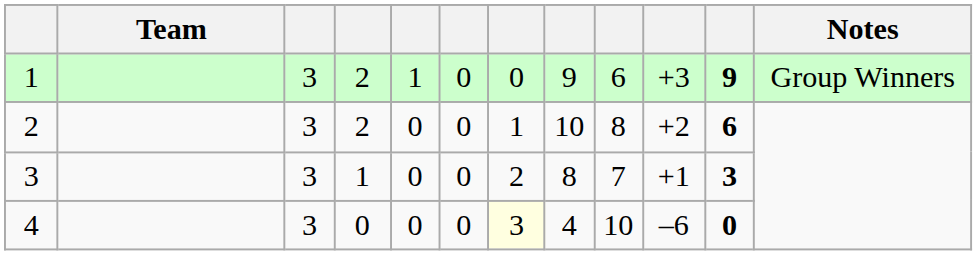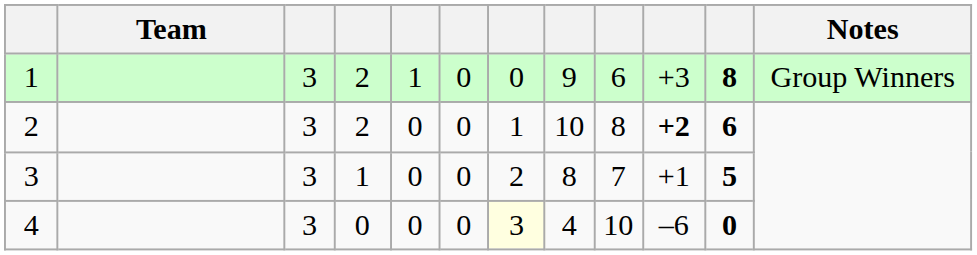(729, 77) 9 -> (729, 77) 8
(674, 126) normal -> (674, 126) bold
(729, 175) 3 -> (729, 175) 5
